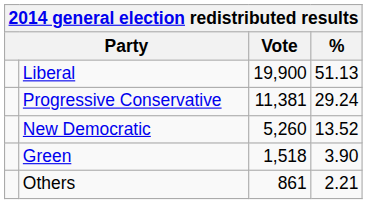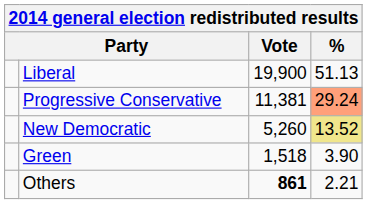(337, 101) no background -> (337, 101) lightsalmon background
(337, 128) no background -> (337, 128) khaki background
(292, 184) normal -> (292, 184) bold
